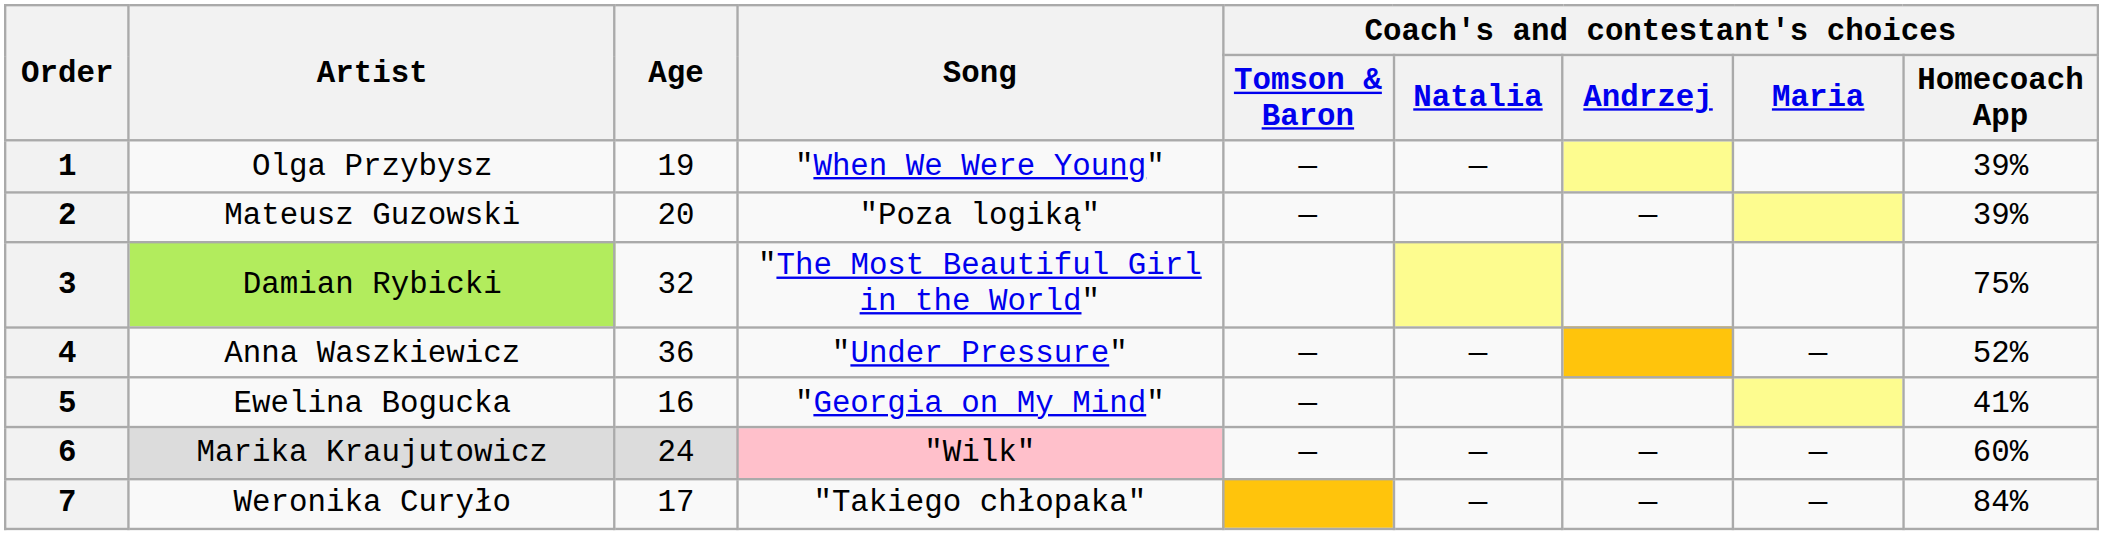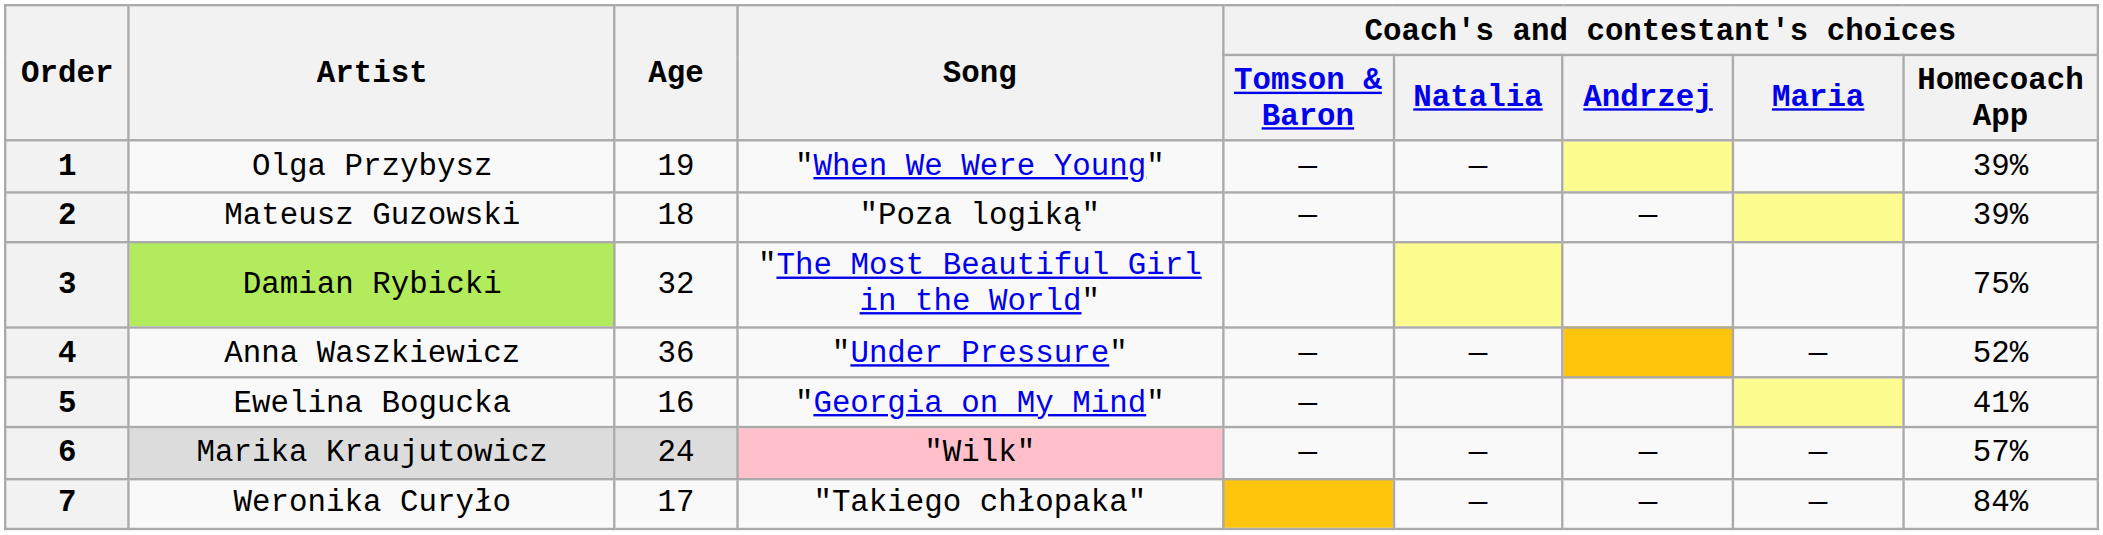(676, 216) 20 -> (676, 216) 18
(2001, 453) 60% -> (2001, 453) 57%
